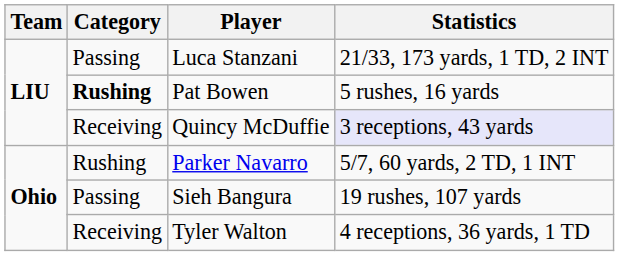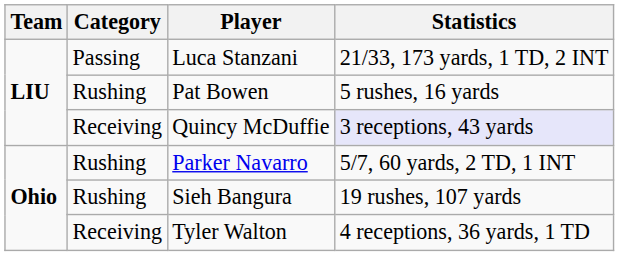(112, 92) bold -> (109, 92) normal
(106, 197) Passing -> (109, 197) Rushing
